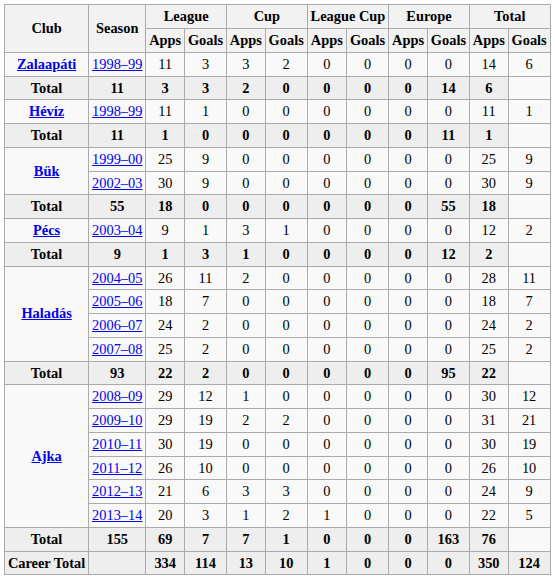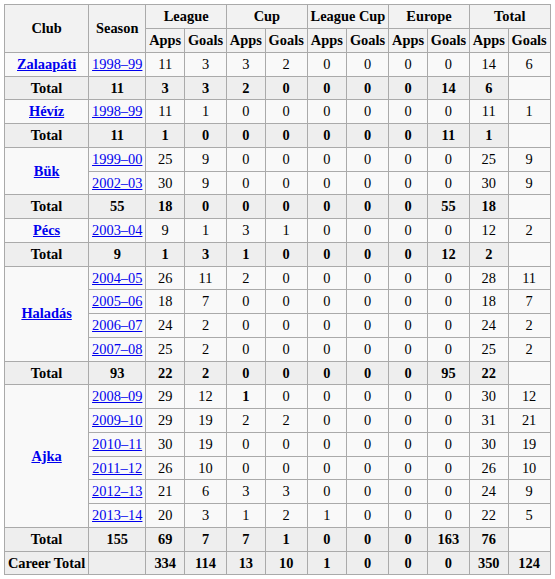(246, 396) normal -> (246, 396) bold
